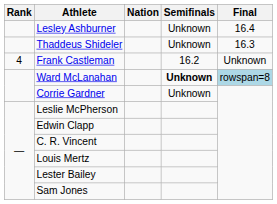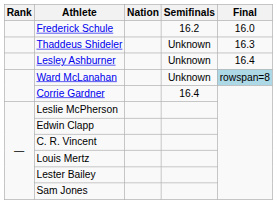+ row: (75, 28)
rows swapped: (79, 45) <-> (76, 28)
- row: (75, 61)
(189, 77) bold -> (189, 77) normal
(189, 93) Unknown -> (189, 93) 16.4
